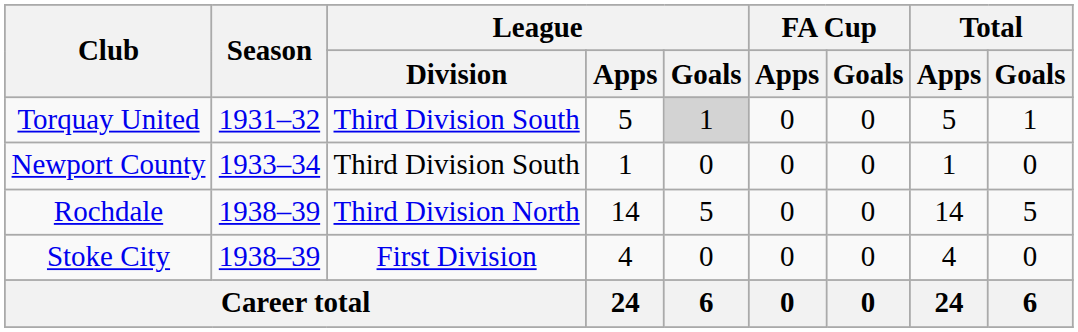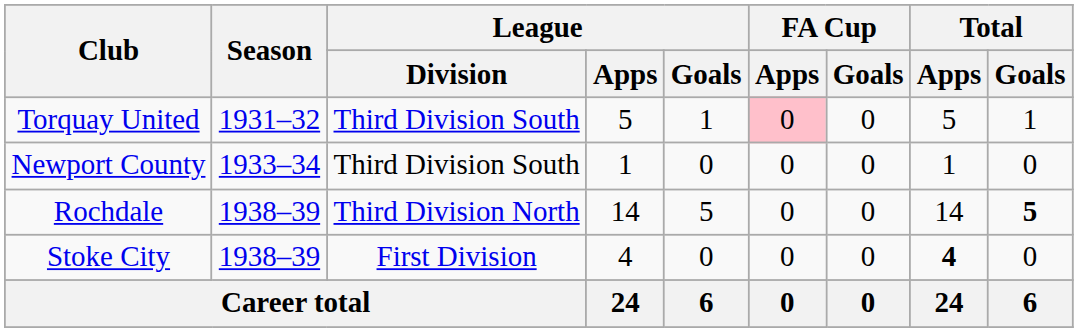(706, 119) lightgrey background -> (706, 119) no background
(787, 119) no background -> (787, 119) pink background
(1030, 211) normal -> (1030, 211) bold
(949, 257) normal -> (949, 257) bold
